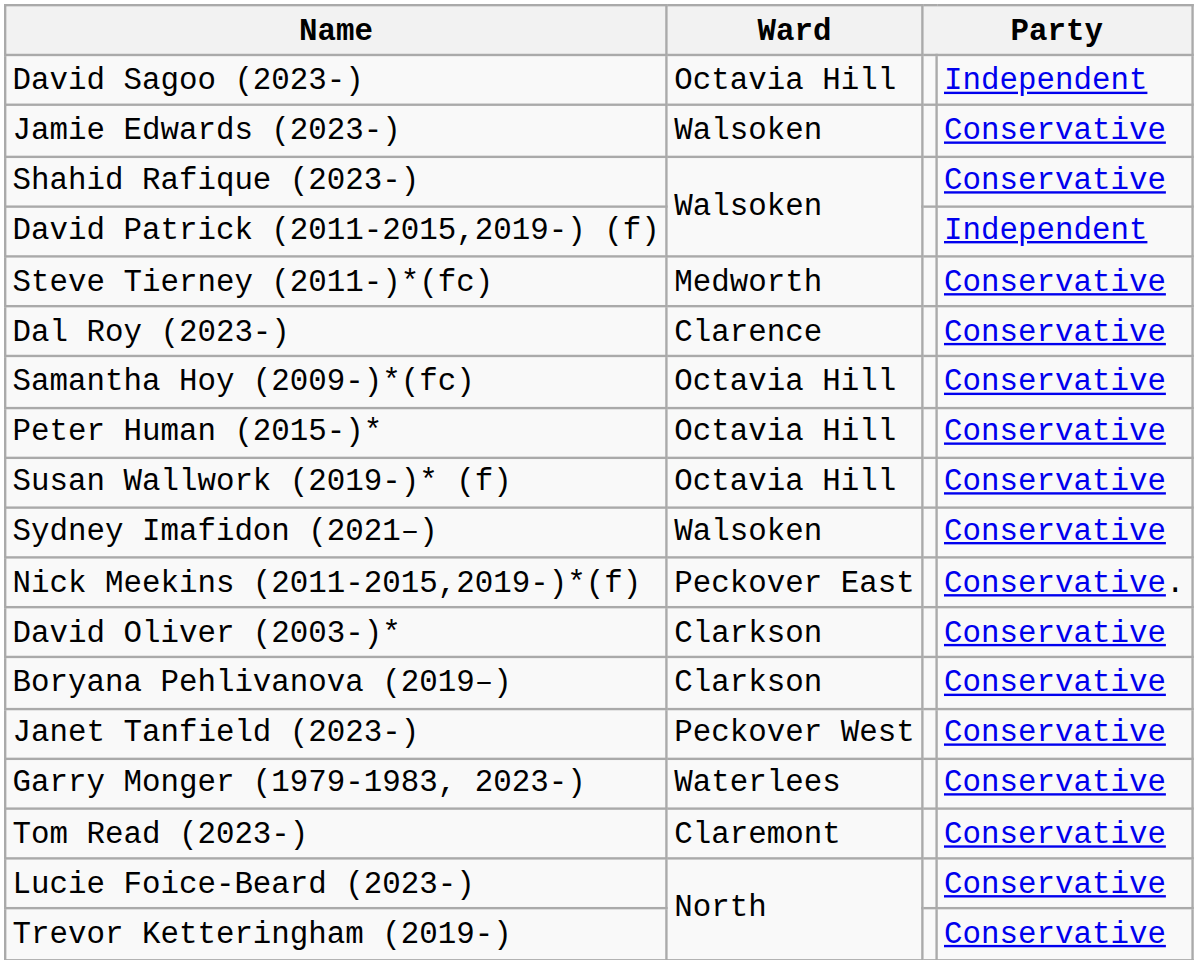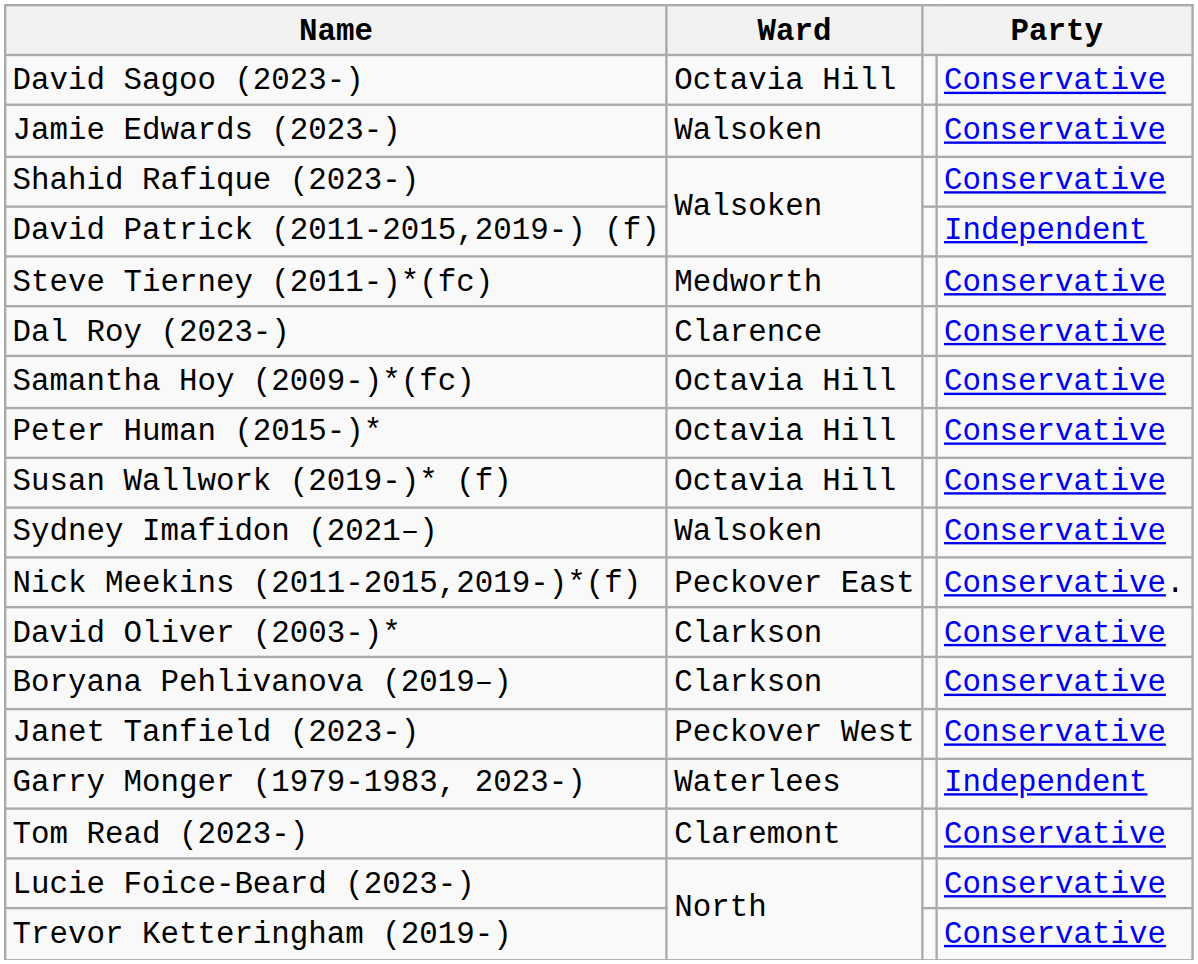(1046, 81) Independent -> (1055, 81) Conservative
(1055, 784) Conservative -> (1046, 784) Independent
